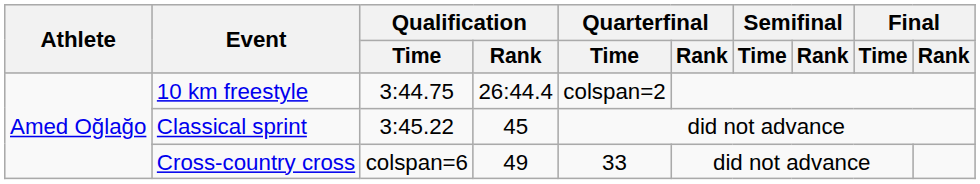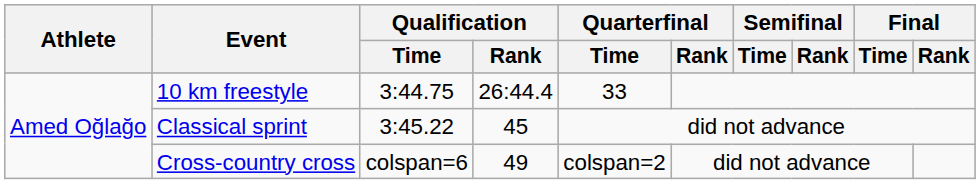(614, 91) colspan=2 -> (614, 91) 33
(614, 162) 33 -> (614, 162) colspan=2
